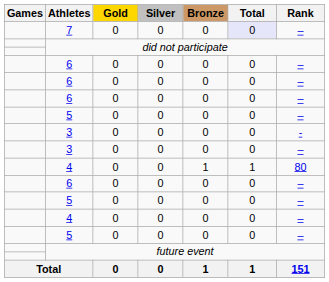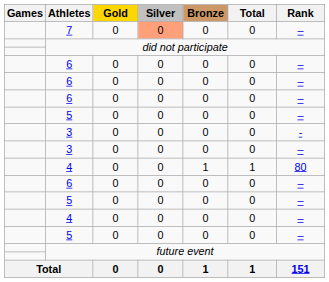(161, 30) no background -> (161, 30) lightsalmon background
(252, 30) lavender background -> (252, 30) no background
